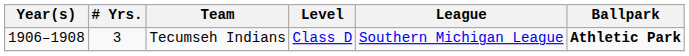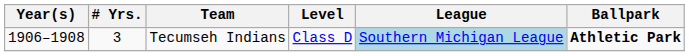(461, 39) no background -> (461, 39) lightblue background
